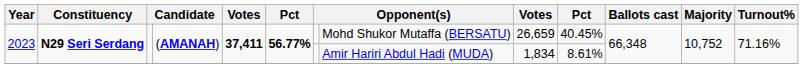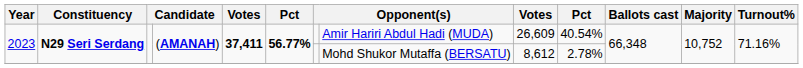(417, 34) Mohd Shukor Mutaffa (BERSATU) -> (408, 34) Amir Hariri Abdul Hadi (MUDA)
(536, 34) 26,659 -> (536, 34) 26,609
(582, 34) 40.45% -> (582, 34) 40.54%
(408, 54) Amir Hariri Abdul Hadi (MUDA) -> (417, 54) Mohd Shukor Mutaffa (BERSATU)
(539, 54) 1,834 -> (539, 54) 8,612
(585, 54) 8.61% -> (585, 54) 2.78%
